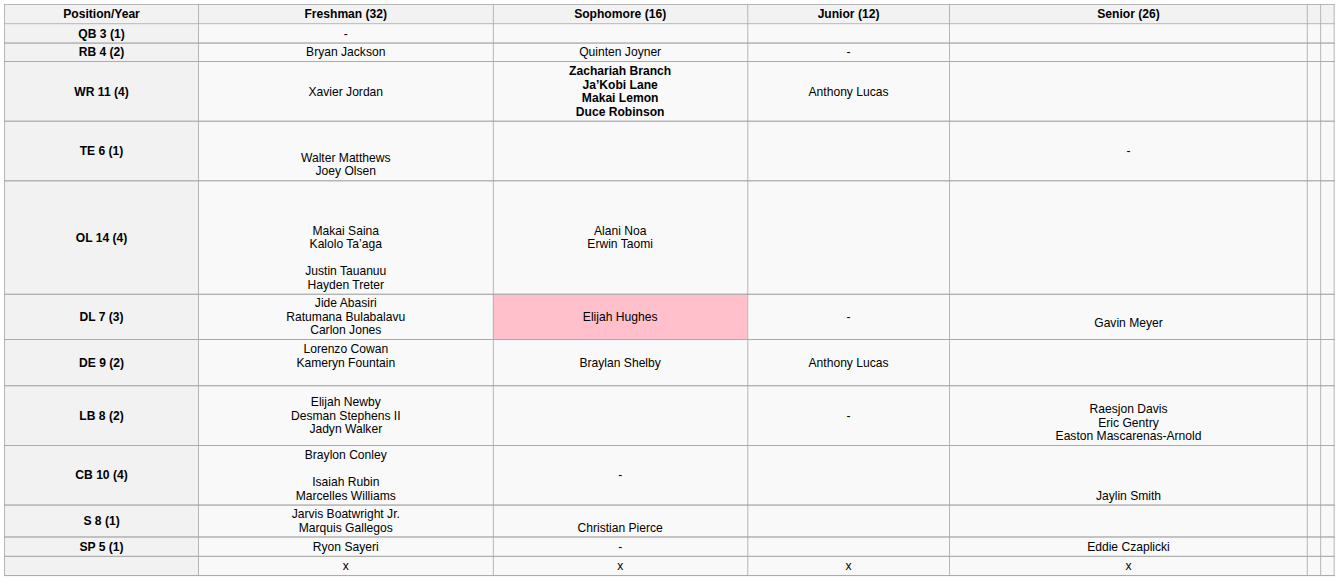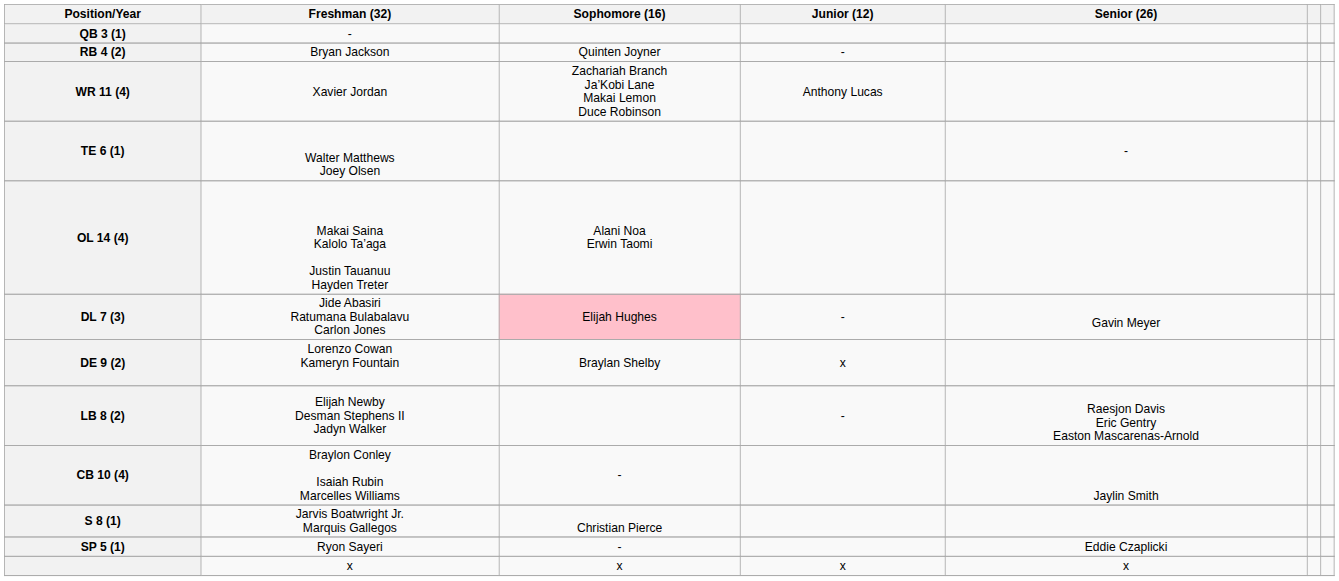(620, 92) bold -> (620, 92) normal
(849, 363) Anthony Lucas -> (843, 363) x
